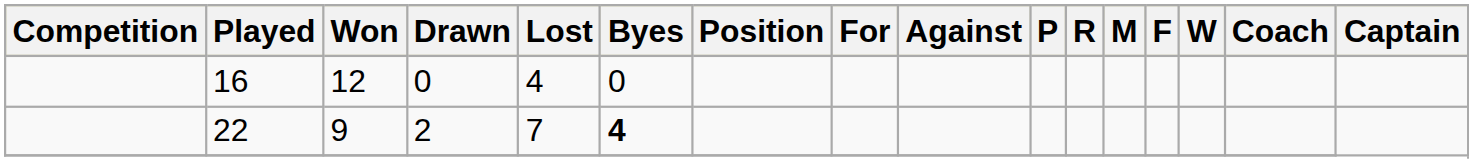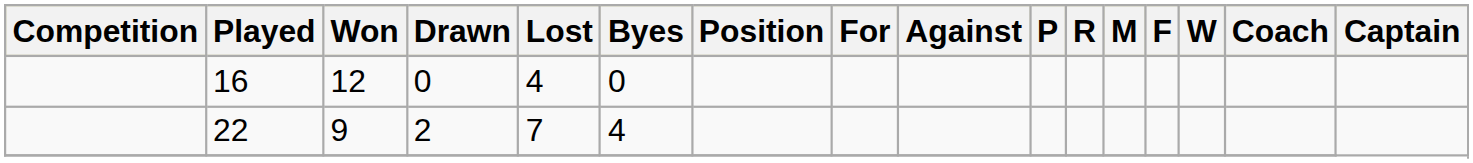(617, 131) bold -> (617, 131) normal
